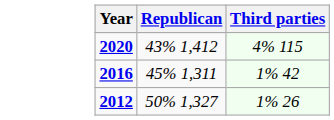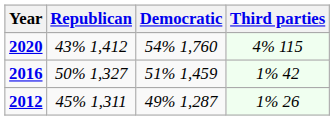+ column: (181, 18)
(181, 74) 45% 1,311 -> (91, 74) 50% 1,327
(181, 101) 50% 1,327 -> (91, 101) 45% 1,311
